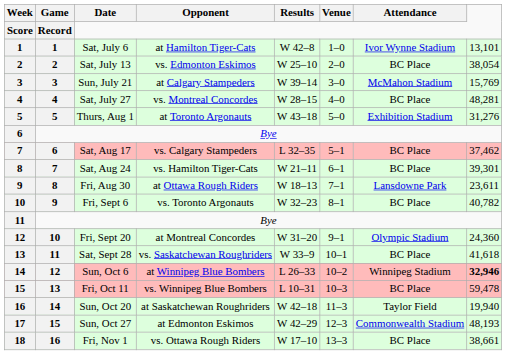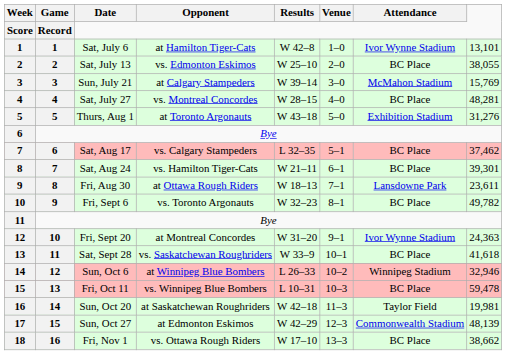(484, 64) 38,054 -> (484, 64) 38,055
(484, 202) 40,782 -> (484, 202) 49,782
(410, 237) Olympic Stadium -> (410, 237) Ivor Wynne Stadium
(484, 237) 24,360 -> (484, 237) 24,363
(484, 271) bold -> (484, 271) normal
(484, 306) 19,940 -> (484, 306) 19,981
(484, 323) 48,193 -> (484, 323) 48,139
(484, 340) 38,661 -> (484, 340) 38,662
